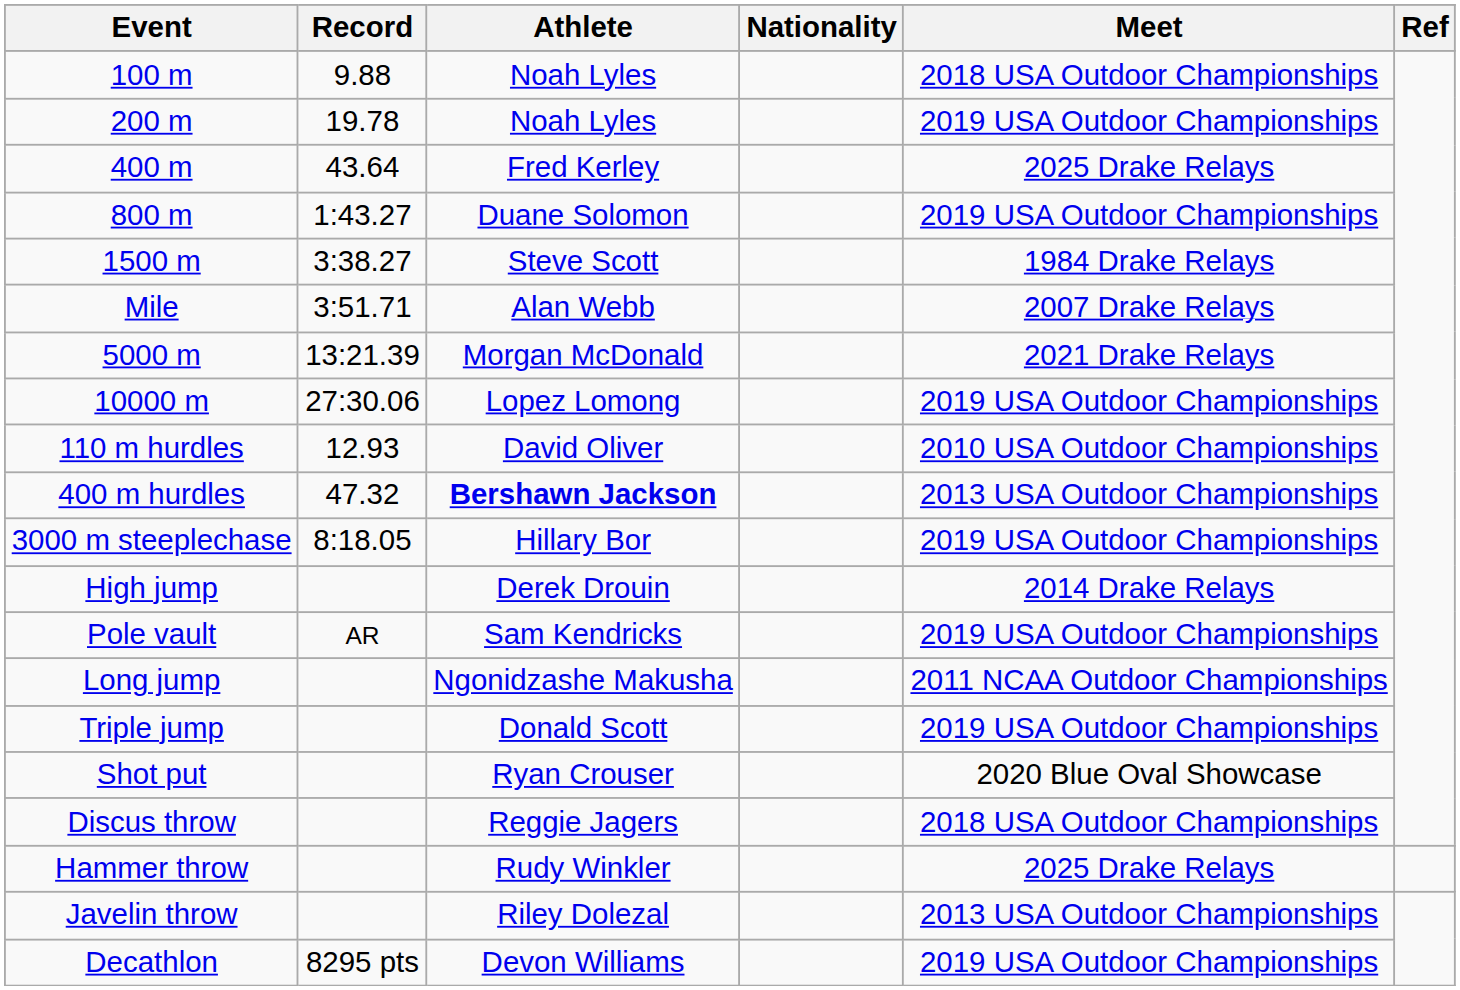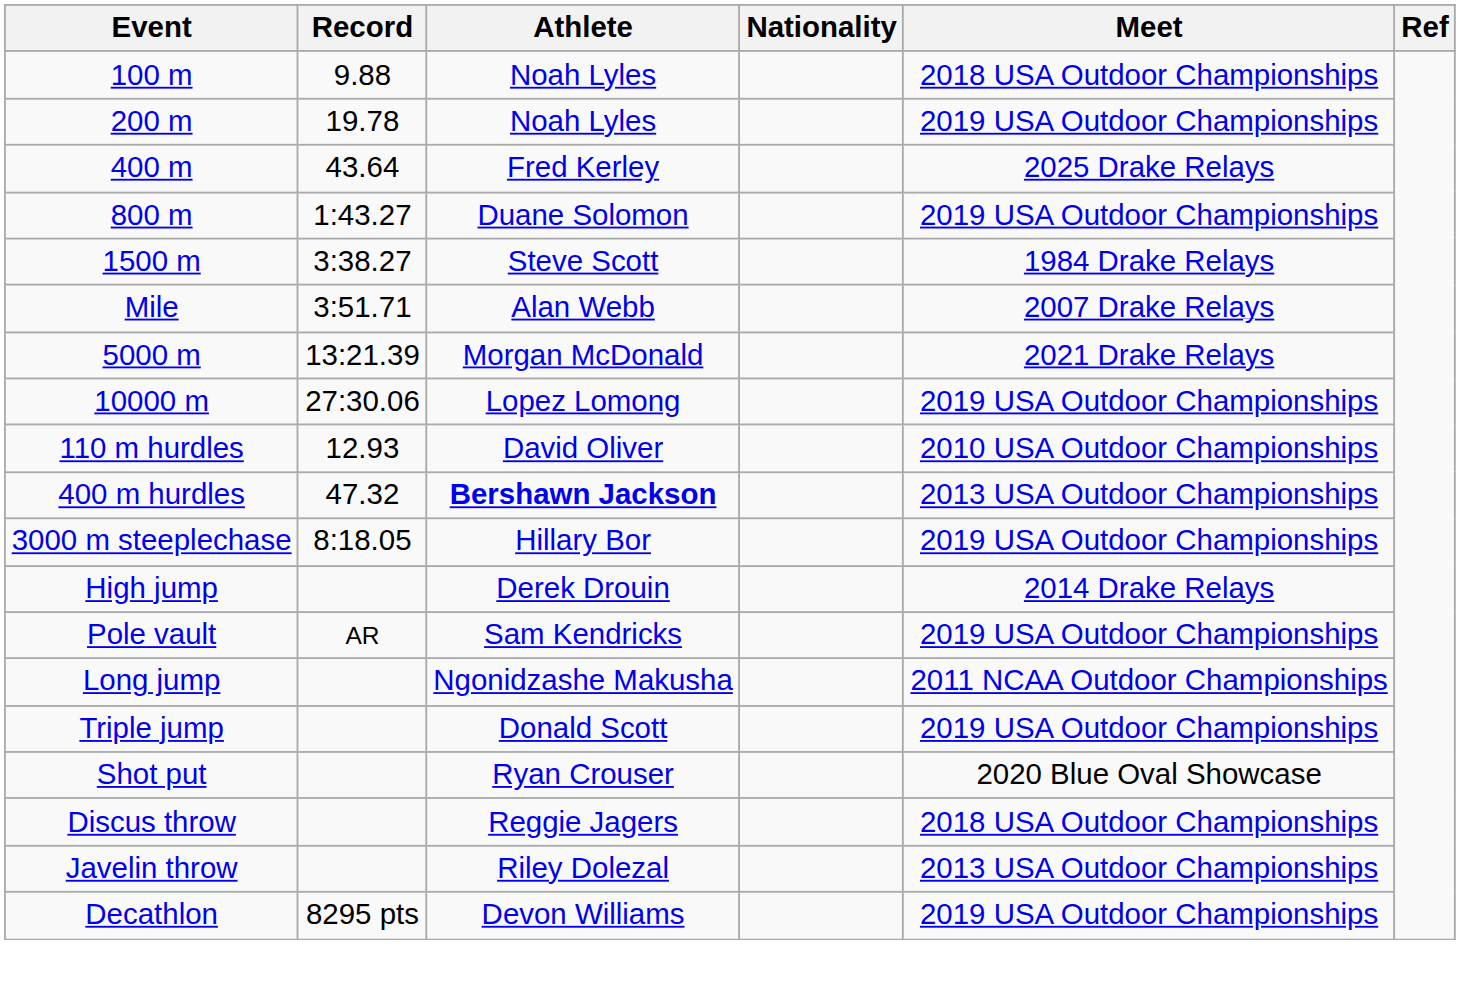- row: (152, 868)
